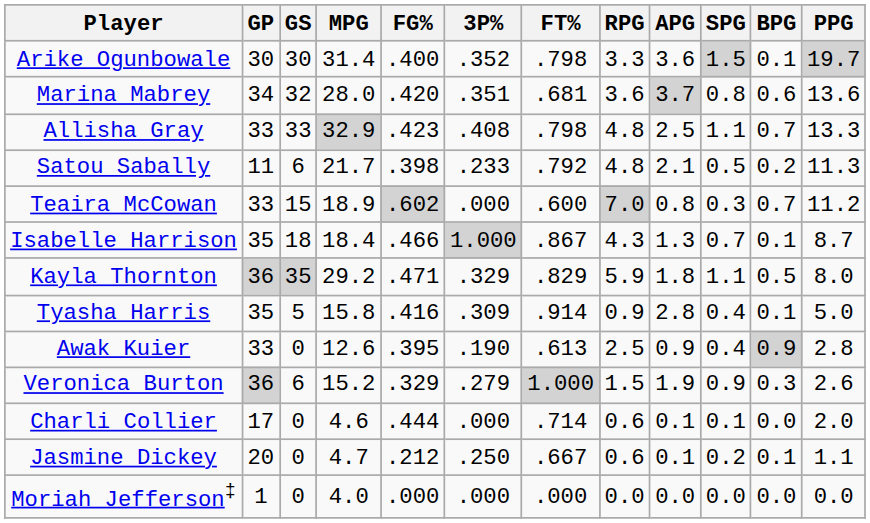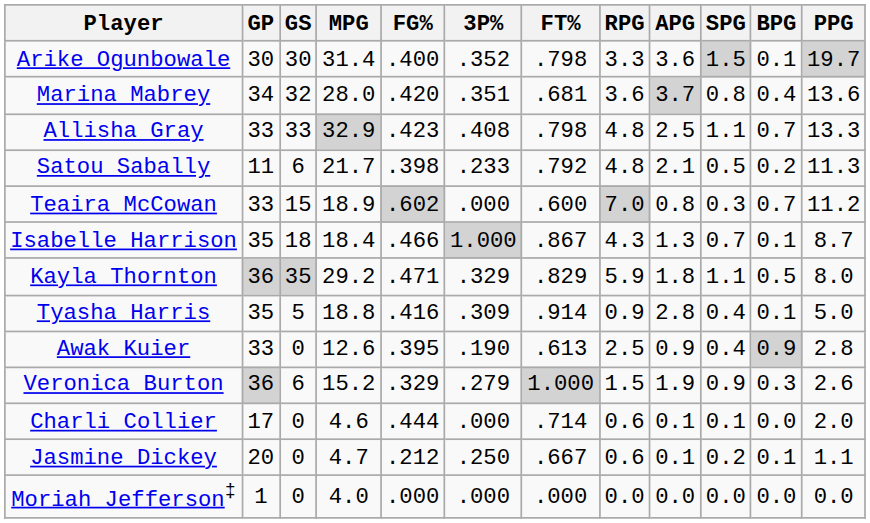(776, 95) 0.6 -> (776, 95) 0.4
(349, 313) 15.8 -> (349, 313) 18.8
